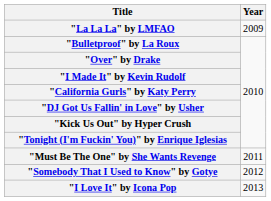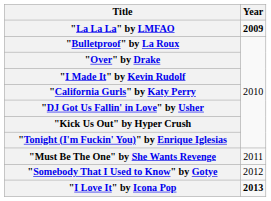(253, 28) normal -> (253, 28) bold
(253, 188) normal -> (253, 188) bold
